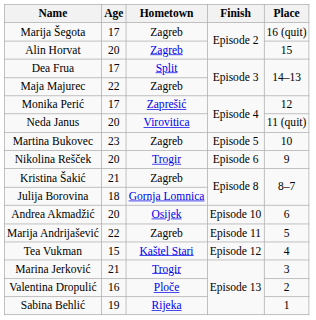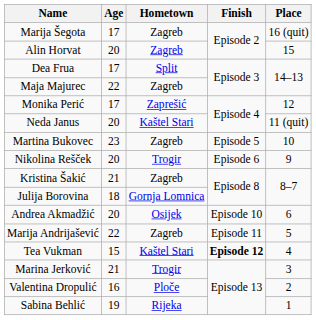(167, 123) Virovitica -> (167, 123) Kaštel Stari
(236, 251) normal -> (236, 251) bold
